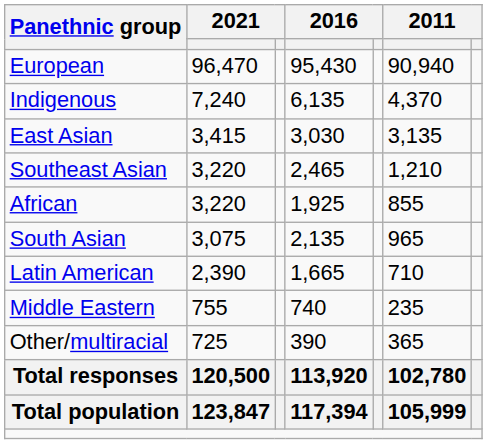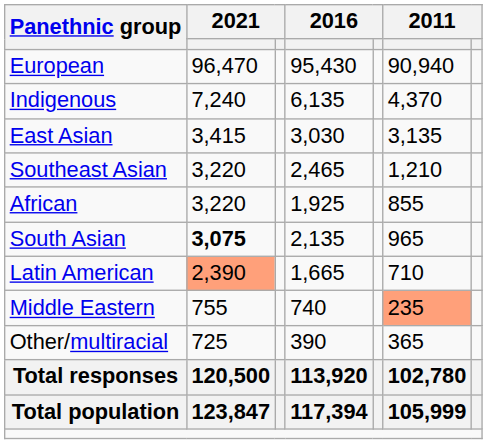(219, 238) normal -> (219, 238) bold
(219, 273) no background -> (219, 273) lightsalmon background
(406, 307) no background -> (406, 307) lightsalmon background
